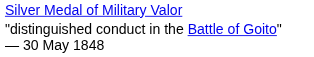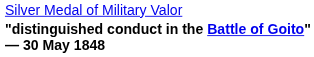(143, 37) normal -> (158, 37) bold
